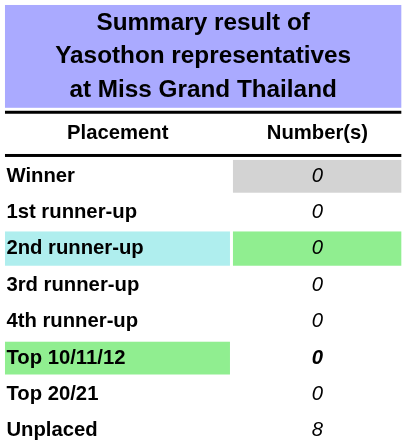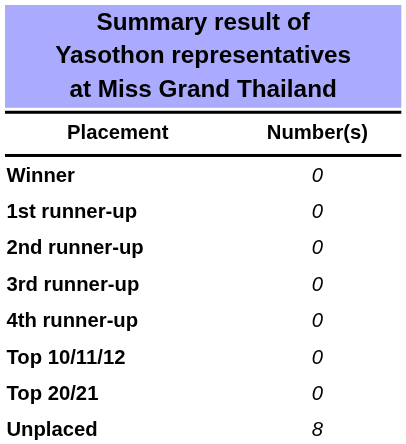(317, 175) lightgrey background -> (317, 175) no background
(75, 248) paleturquoise background -> (75, 248) no background
(317, 248) lightgreen background -> (317, 248) no background
(66, 357) lightgreen background -> (66, 357) no background
(317, 357) bold -> (317, 357) normal
